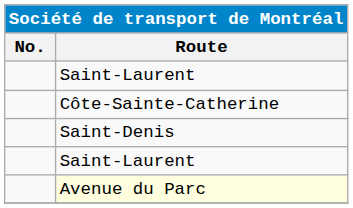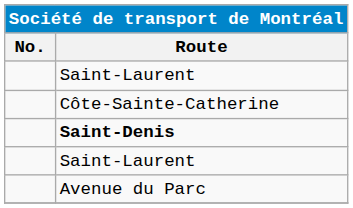(117, 132) normal -> (117, 132) bold
(133, 189) lightyellow background -> (133, 189) no background
